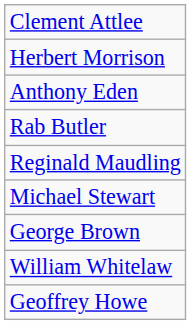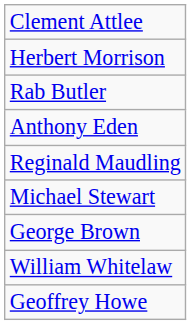(74, 92) Anthony Eden -> (58, 92) Rab Butler
(58, 127) Rab Butler -> (74, 127) Anthony Eden
